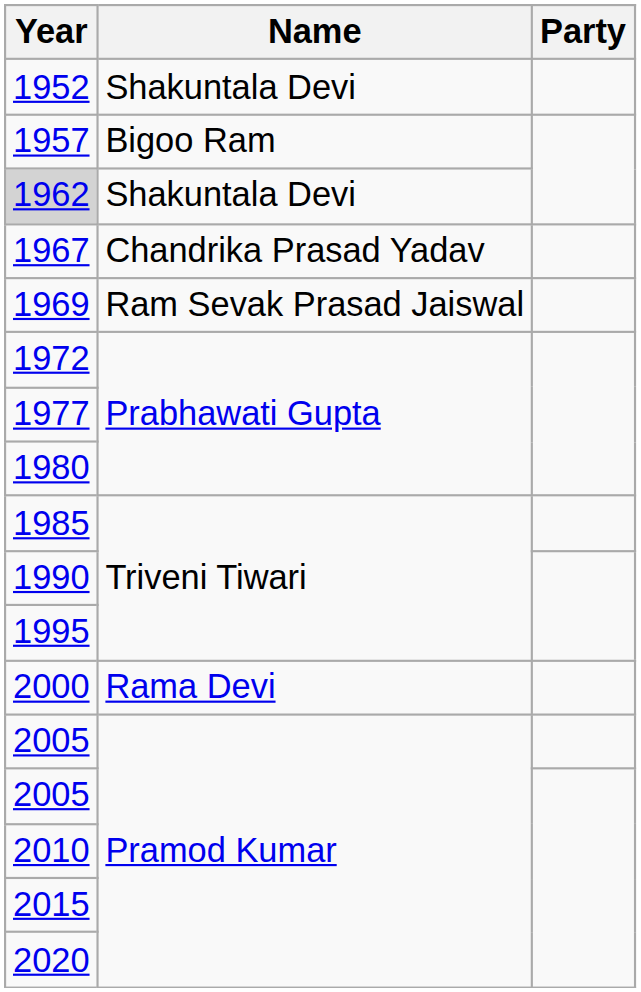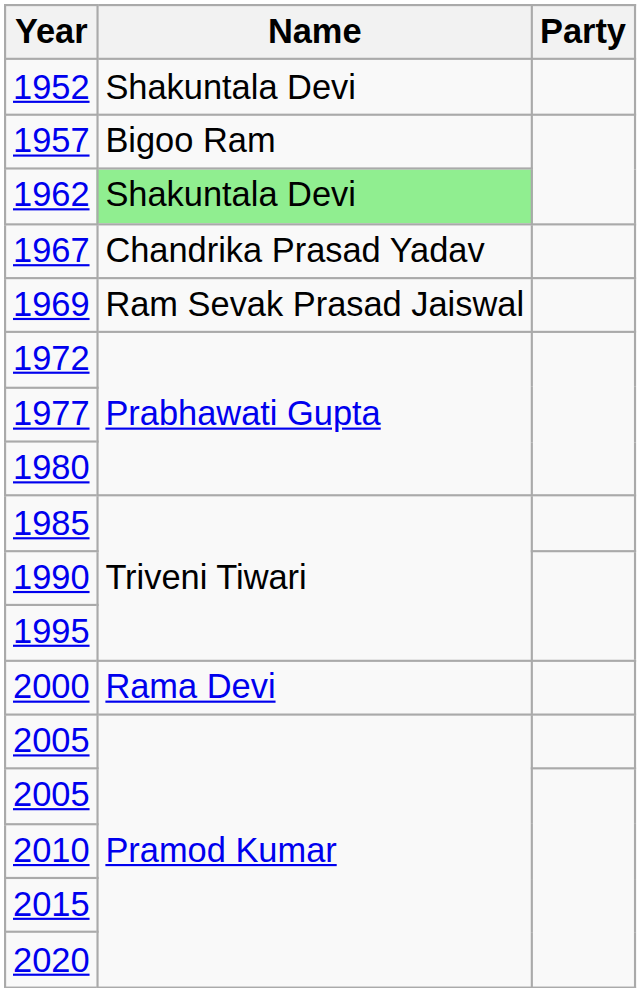(51, 195) lightgrey background -> (51, 195) no background
(231, 195) no background -> (231, 195) lightgreen background
